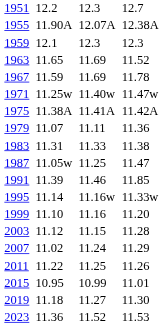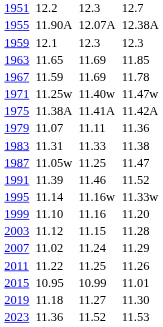(136, 59) 11.52 -> (136, 59) 11.85
(136, 180) 11.85 -> (136, 180) 11.52
